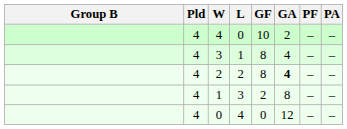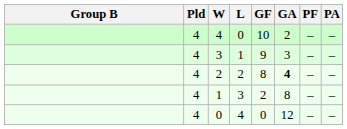(263, 54) 8 -> (263, 54) 9
(287, 54) 4 -> (287, 54) 3
